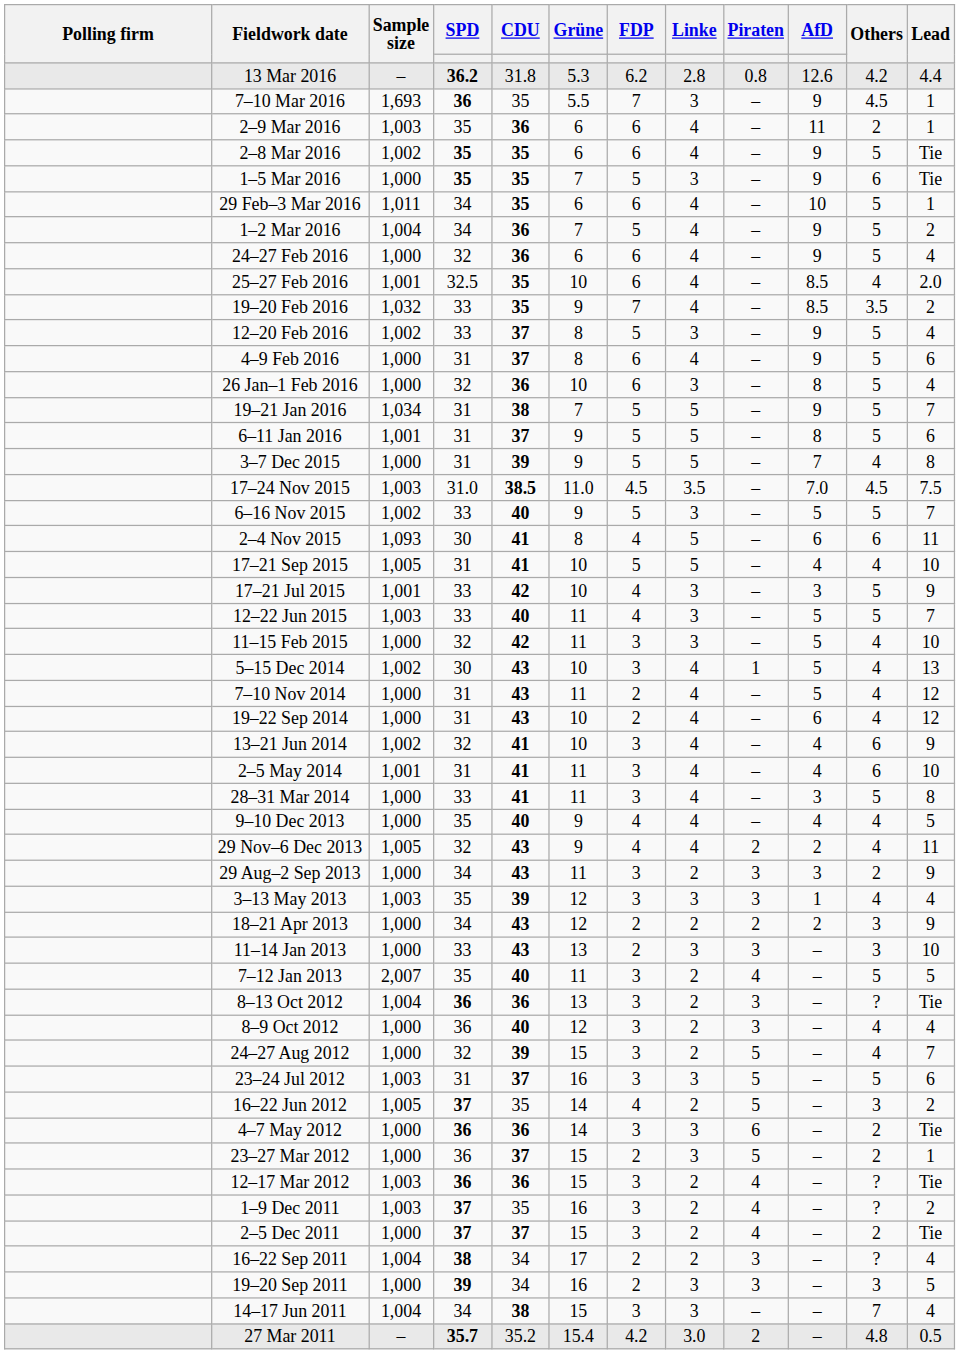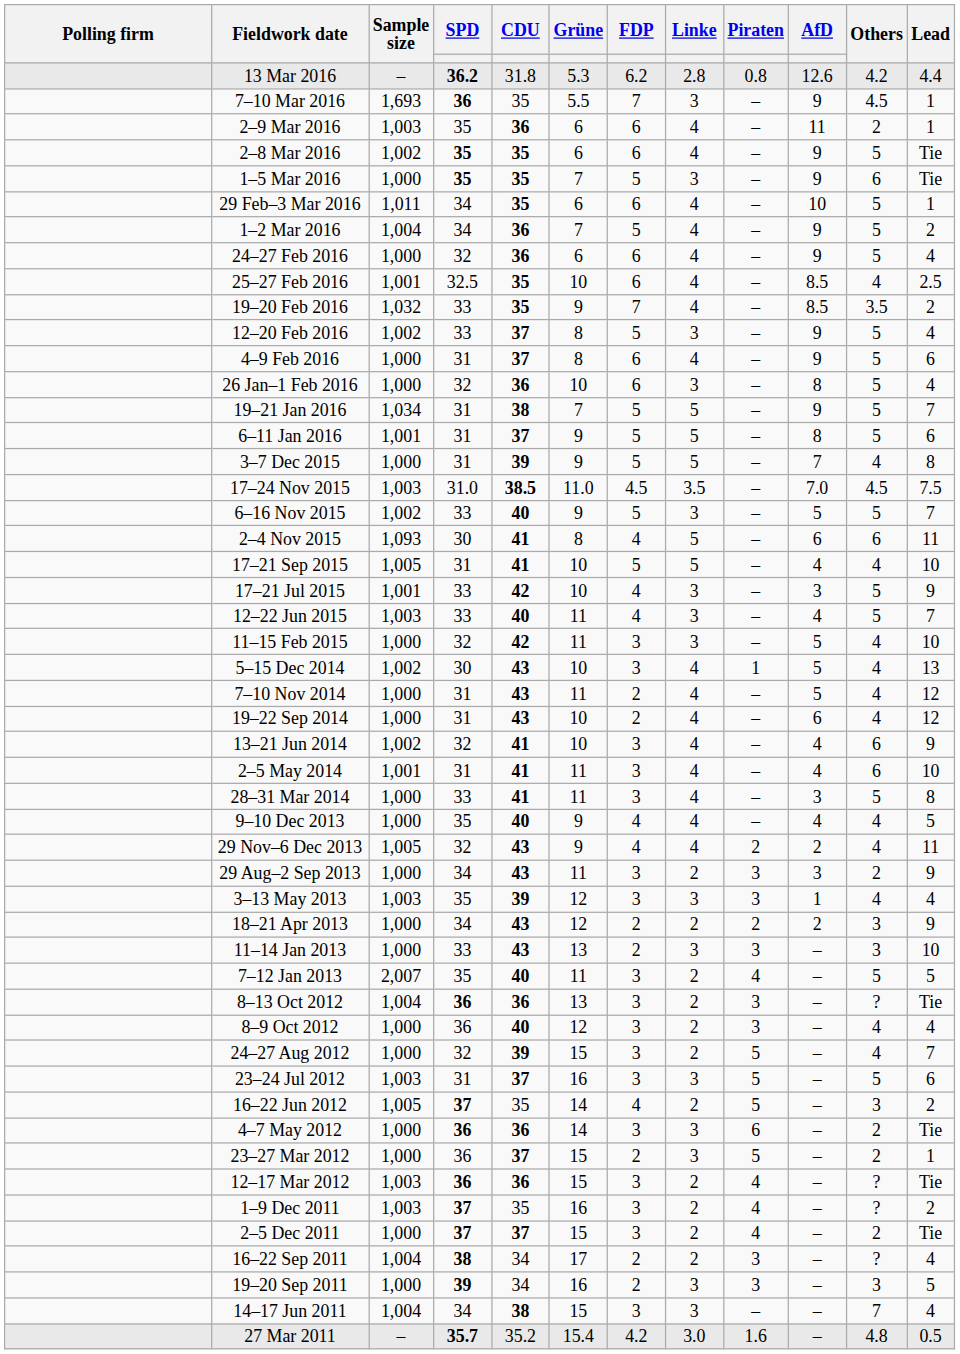(931, 282) 2.0 -> (931, 282) 2.5
(817, 616) 5 -> (817, 616) 4
(756, 1337) 2 -> (756, 1337) 1.6
